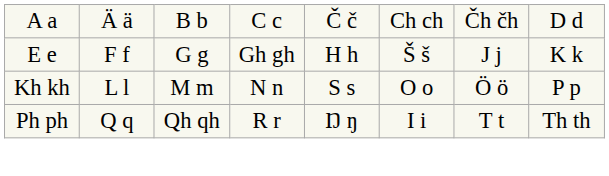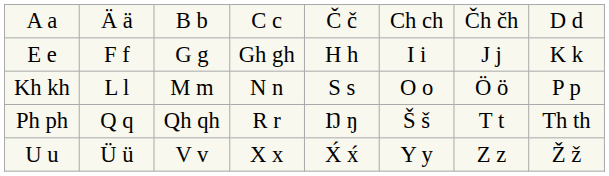(417, 54) Š š -> (417, 54) I i
(417, 121) I i -> (417, 121) Š š
+ row: (42, 154)
